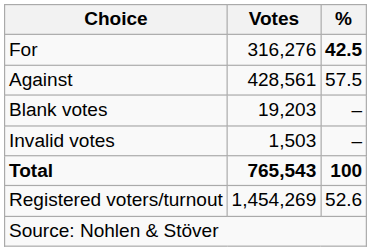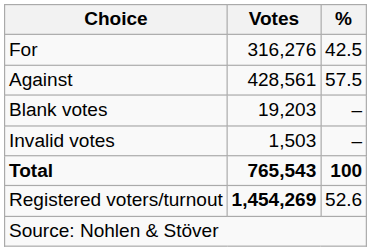(344, 49) bold -> (344, 49) normal
(274, 200) normal -> (274, 200) bold
